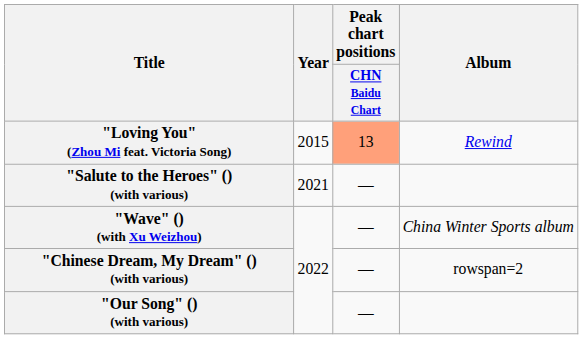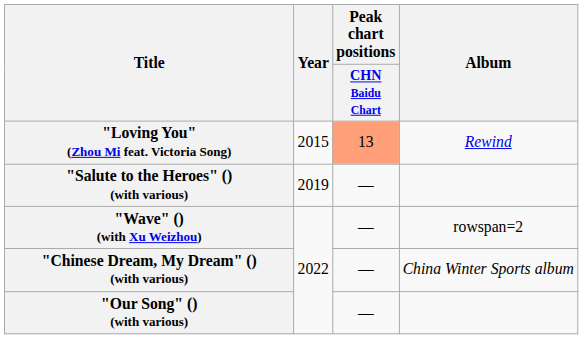(313, 185) 2021 -> (313, 185) 2019
(488, 227) China Winter Sports album -> (488, 227) rowspan=2
(488, 270) rowspan=2 -> (488, 270) China Winter Sports album
